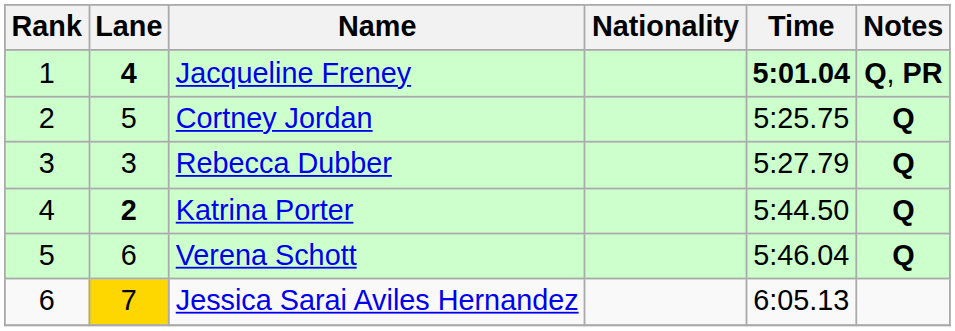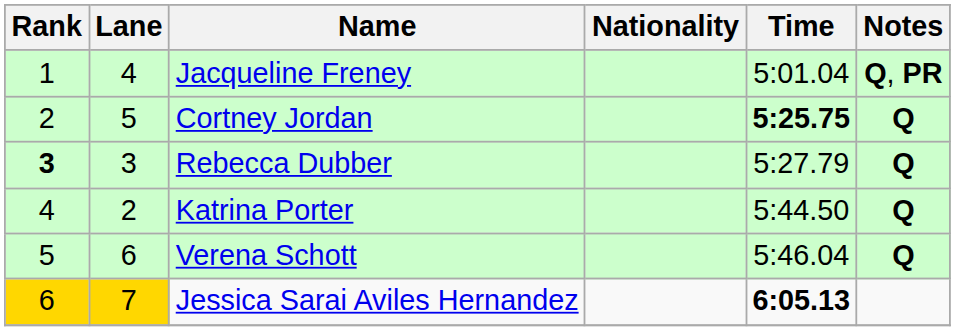(129, 73) bold -> (129, 73) normal
(801, 73) bold -> (801, 73) normal
(801, 118) normal -> (801, 118) bold
(47, 164) normal -> (47, 164) bold
(129, 210) bold -> (129, 210) normal
(47, 301) no background -> (47, 301) gold background
(801, 301) normal -> (801, 301) bold
